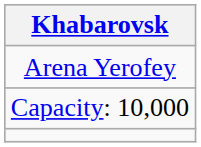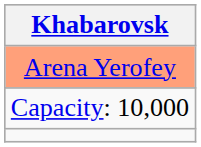(100, 66) no background -> (100, 66) lightsalmon background
